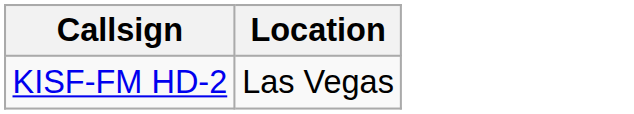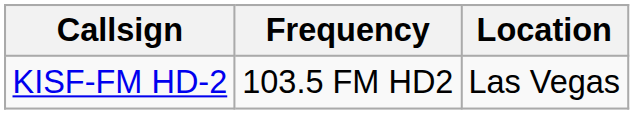+ column: (348, 30)
